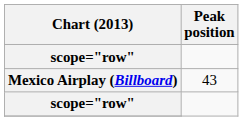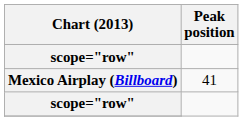(209, 80) 43 -> (209, 80) 41
